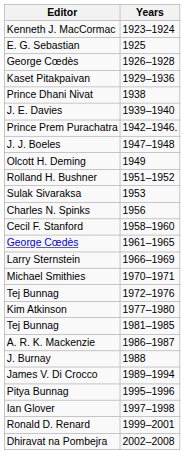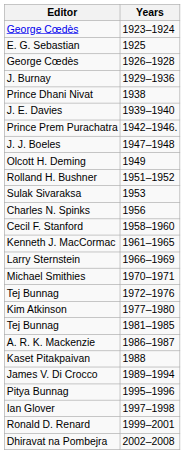(61, 29) Kenneth J. MacCormac -> (43, 29) George Cœdès
(48, 78) Kaset Pitakpaivan -> (29, 78) J. Burnay
(43, 243) George Cœdès -> (61, 243) Kenneth J. MacCormac
(29, 359) J. Burnay -> (48, 359) Kaset Pitakpaivan
